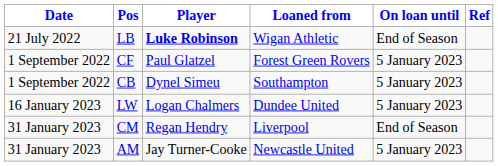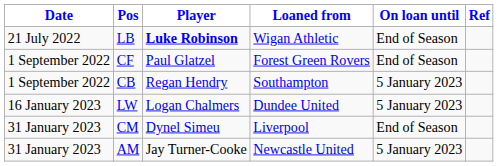(419, 60) 5 January 2023 -> (417, 60) End of Season
(183, 82) Dynel Simeu -> (187, 82) Regan Hendry
(187, 127) Regan Hendry -> (183, 127) Dynel Simeu
